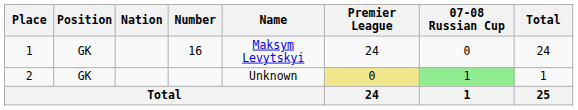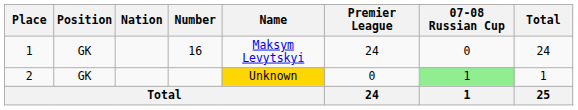(273, 77) no background -> (273, 77) gold background
(372, 77) khaki background -> (372, 77) no background
